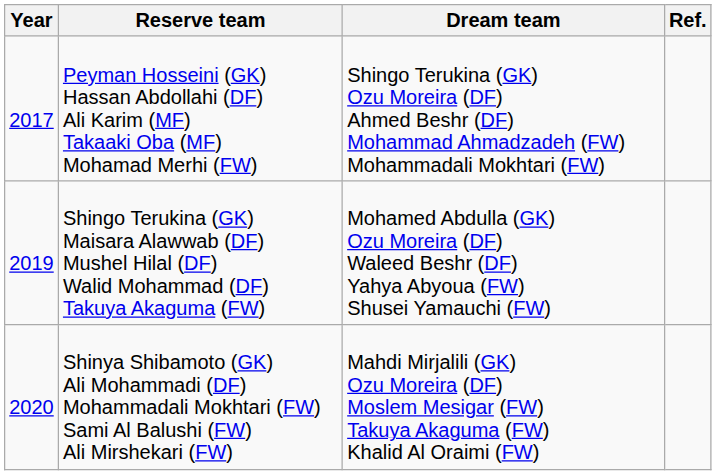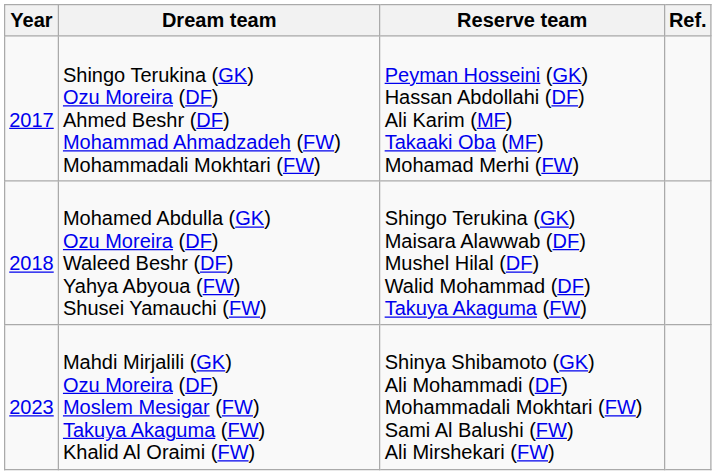columns swapped: (503, 20) <-> (200, 20)
(31, 263) 2019 -> (31, 263) 2018
(31, 408) 2020 -> (31, 408) 2023
